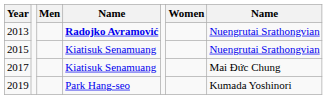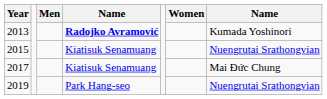(265, 31) Nuengrutai Srathongvian -> (250, 31) Kumada Yoshinori
(250, 85) Kumada Yoshinori -> (265, 85) Nuengrutai Srathongvian
